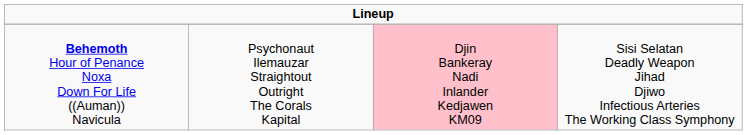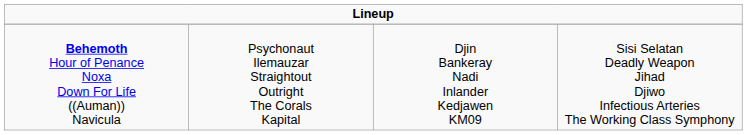(465, 84) pink background -> (465, 84) no background
